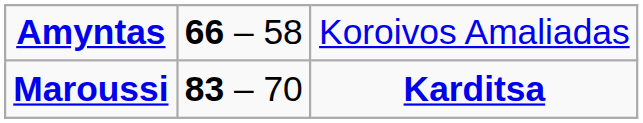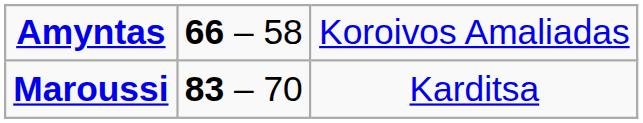(474, 88) bold -> (474, 88) normal
